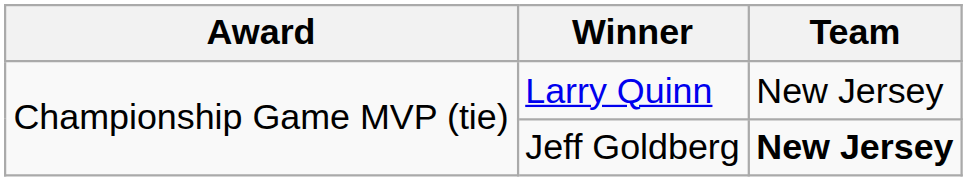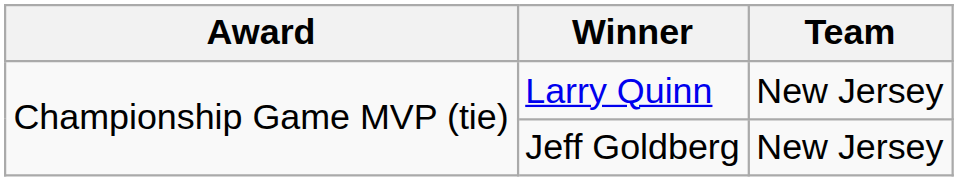(855, 146) bold -> (850, 146) normal
